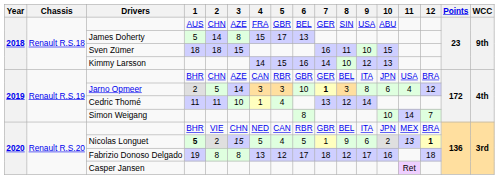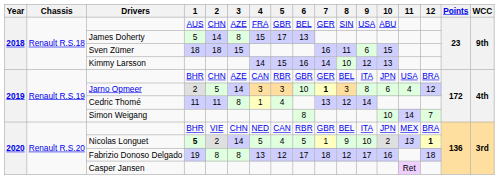(367, 50) 10 -> (367, 50) 6
(239, 102) 10 -> (239, 102) 8
(239, 141) 15 -> (239, 141) 14
(367, 141) 6 -> (367, 141) 10
